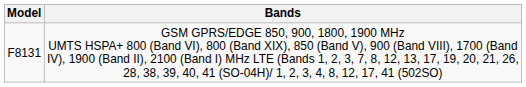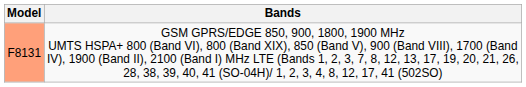(24, 52) no background -> (24, 52) lightsalmon background
